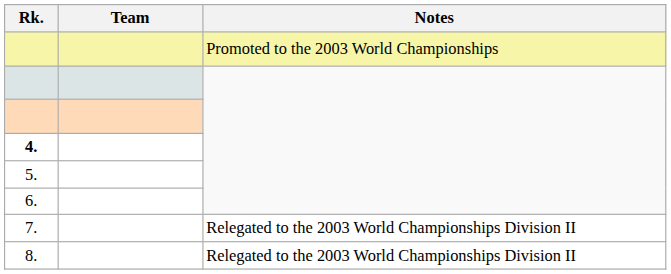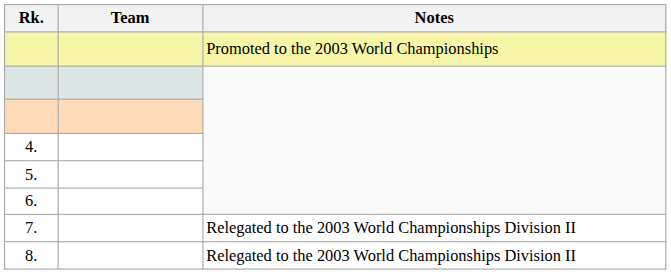(31, 147) bold -> (31, 147) normal
